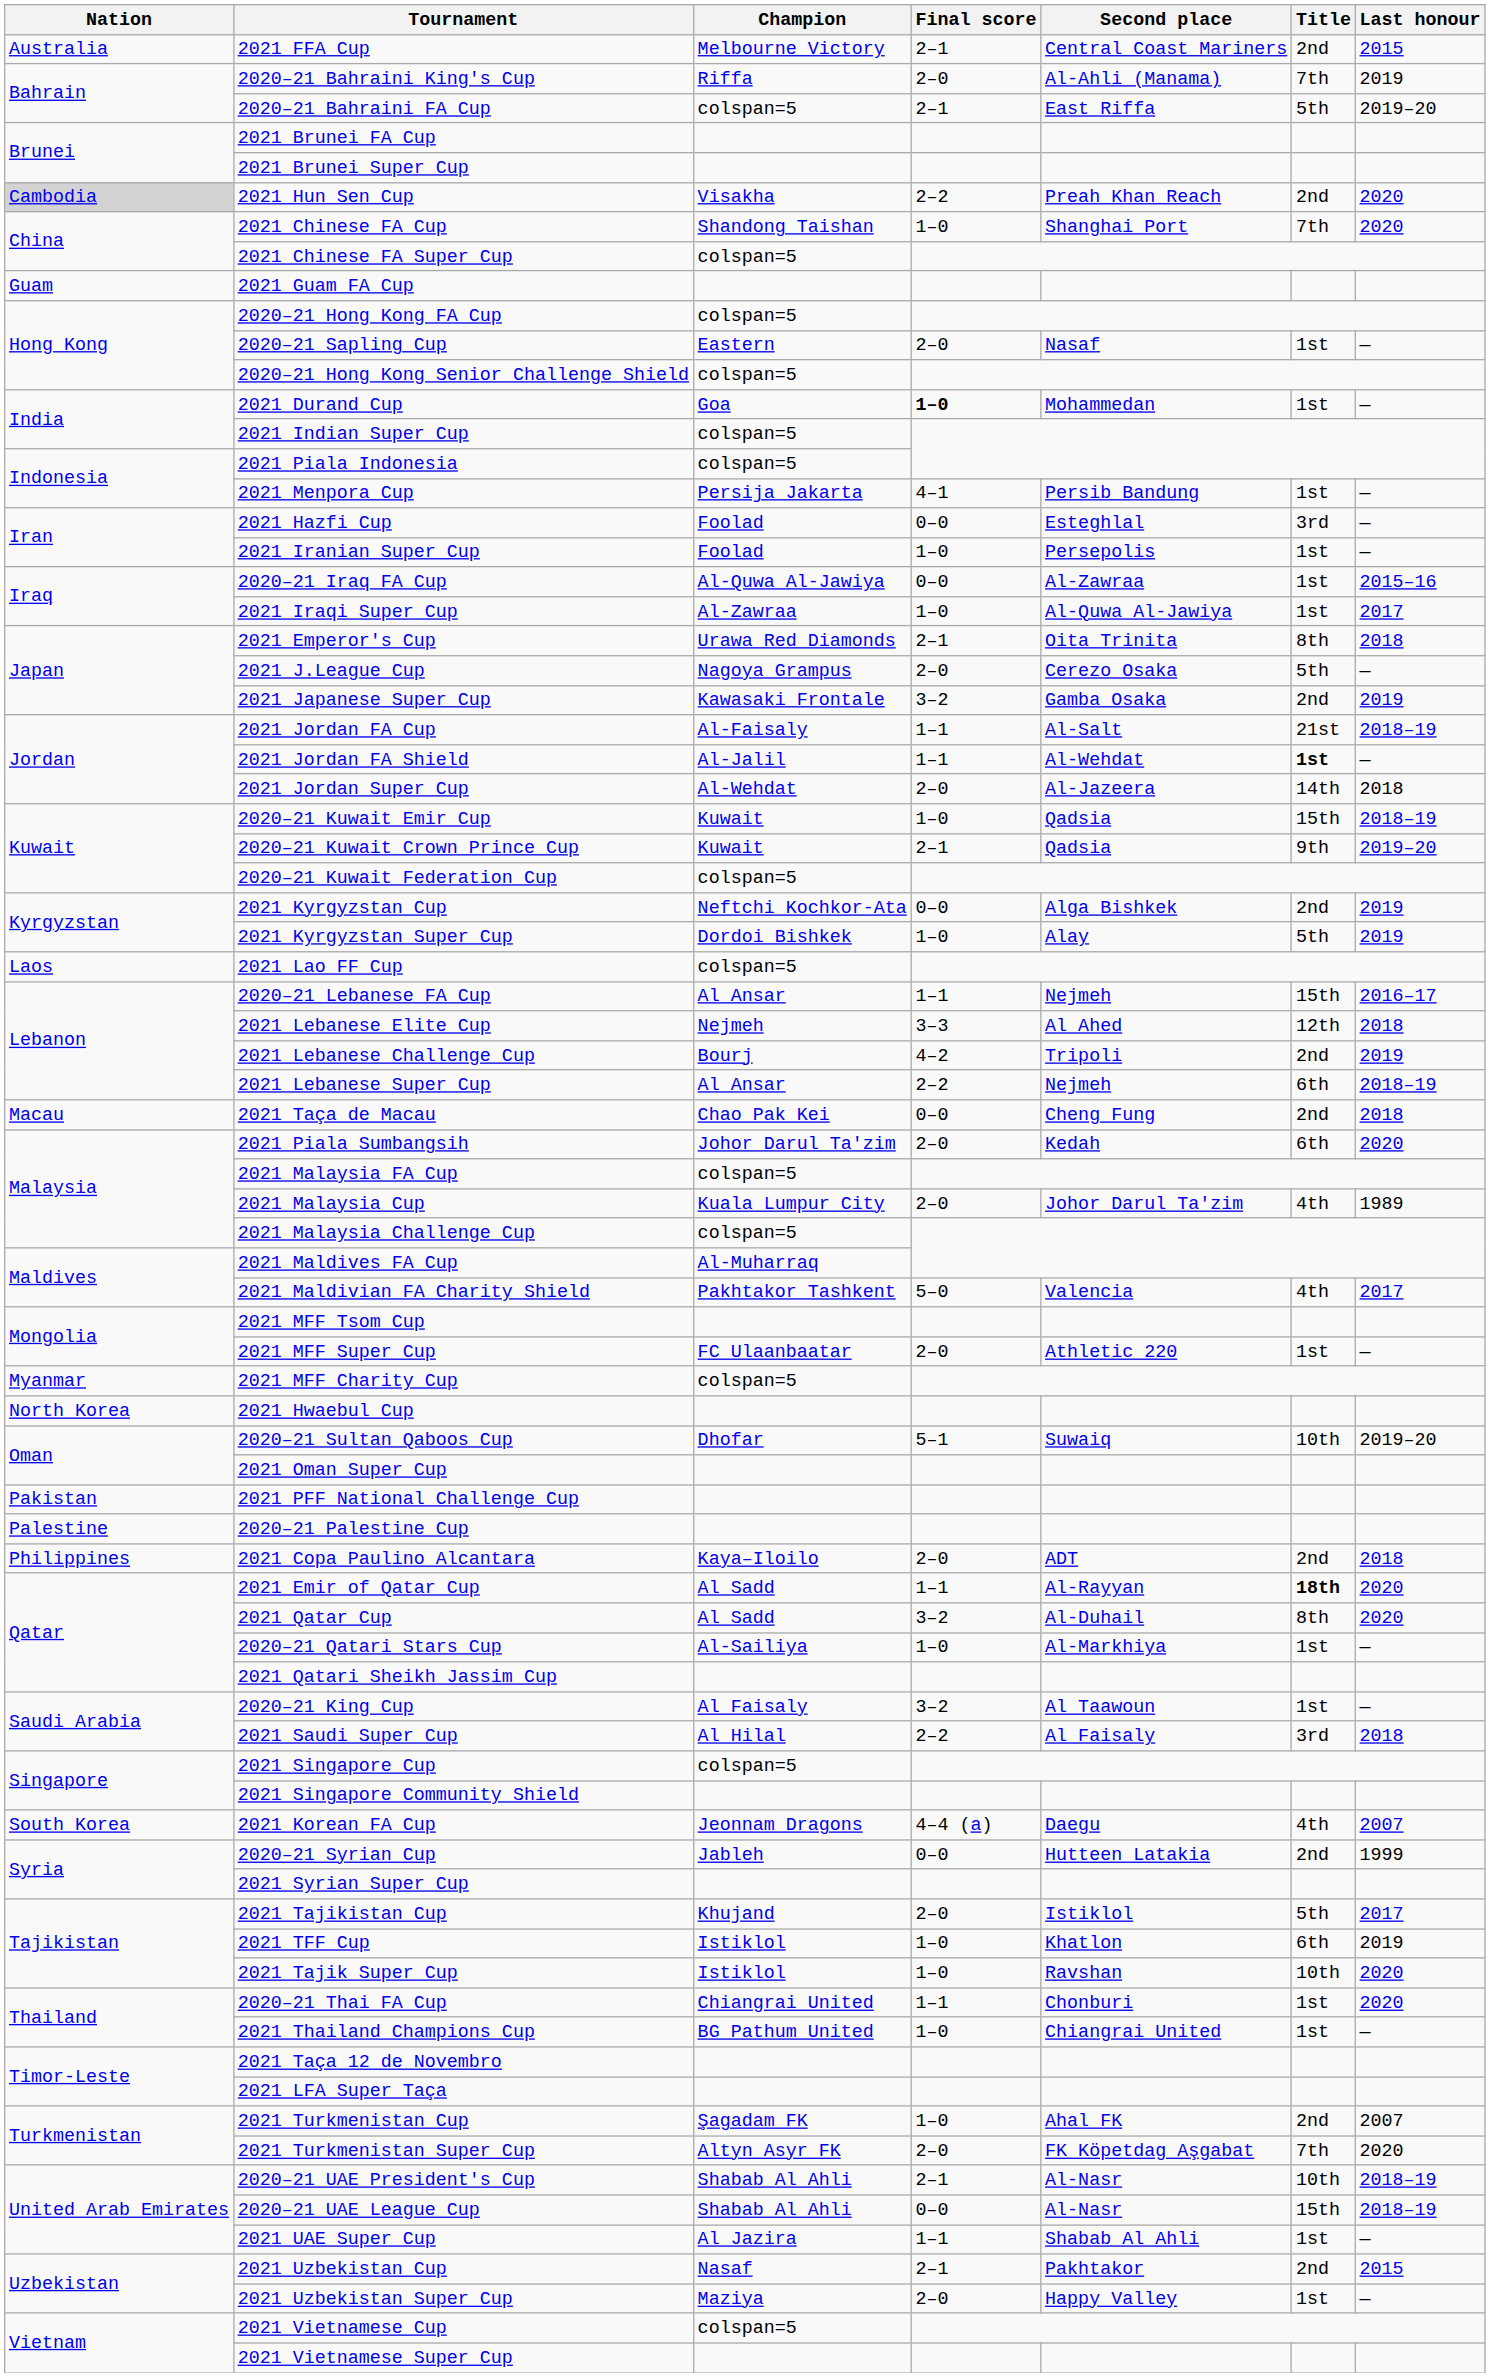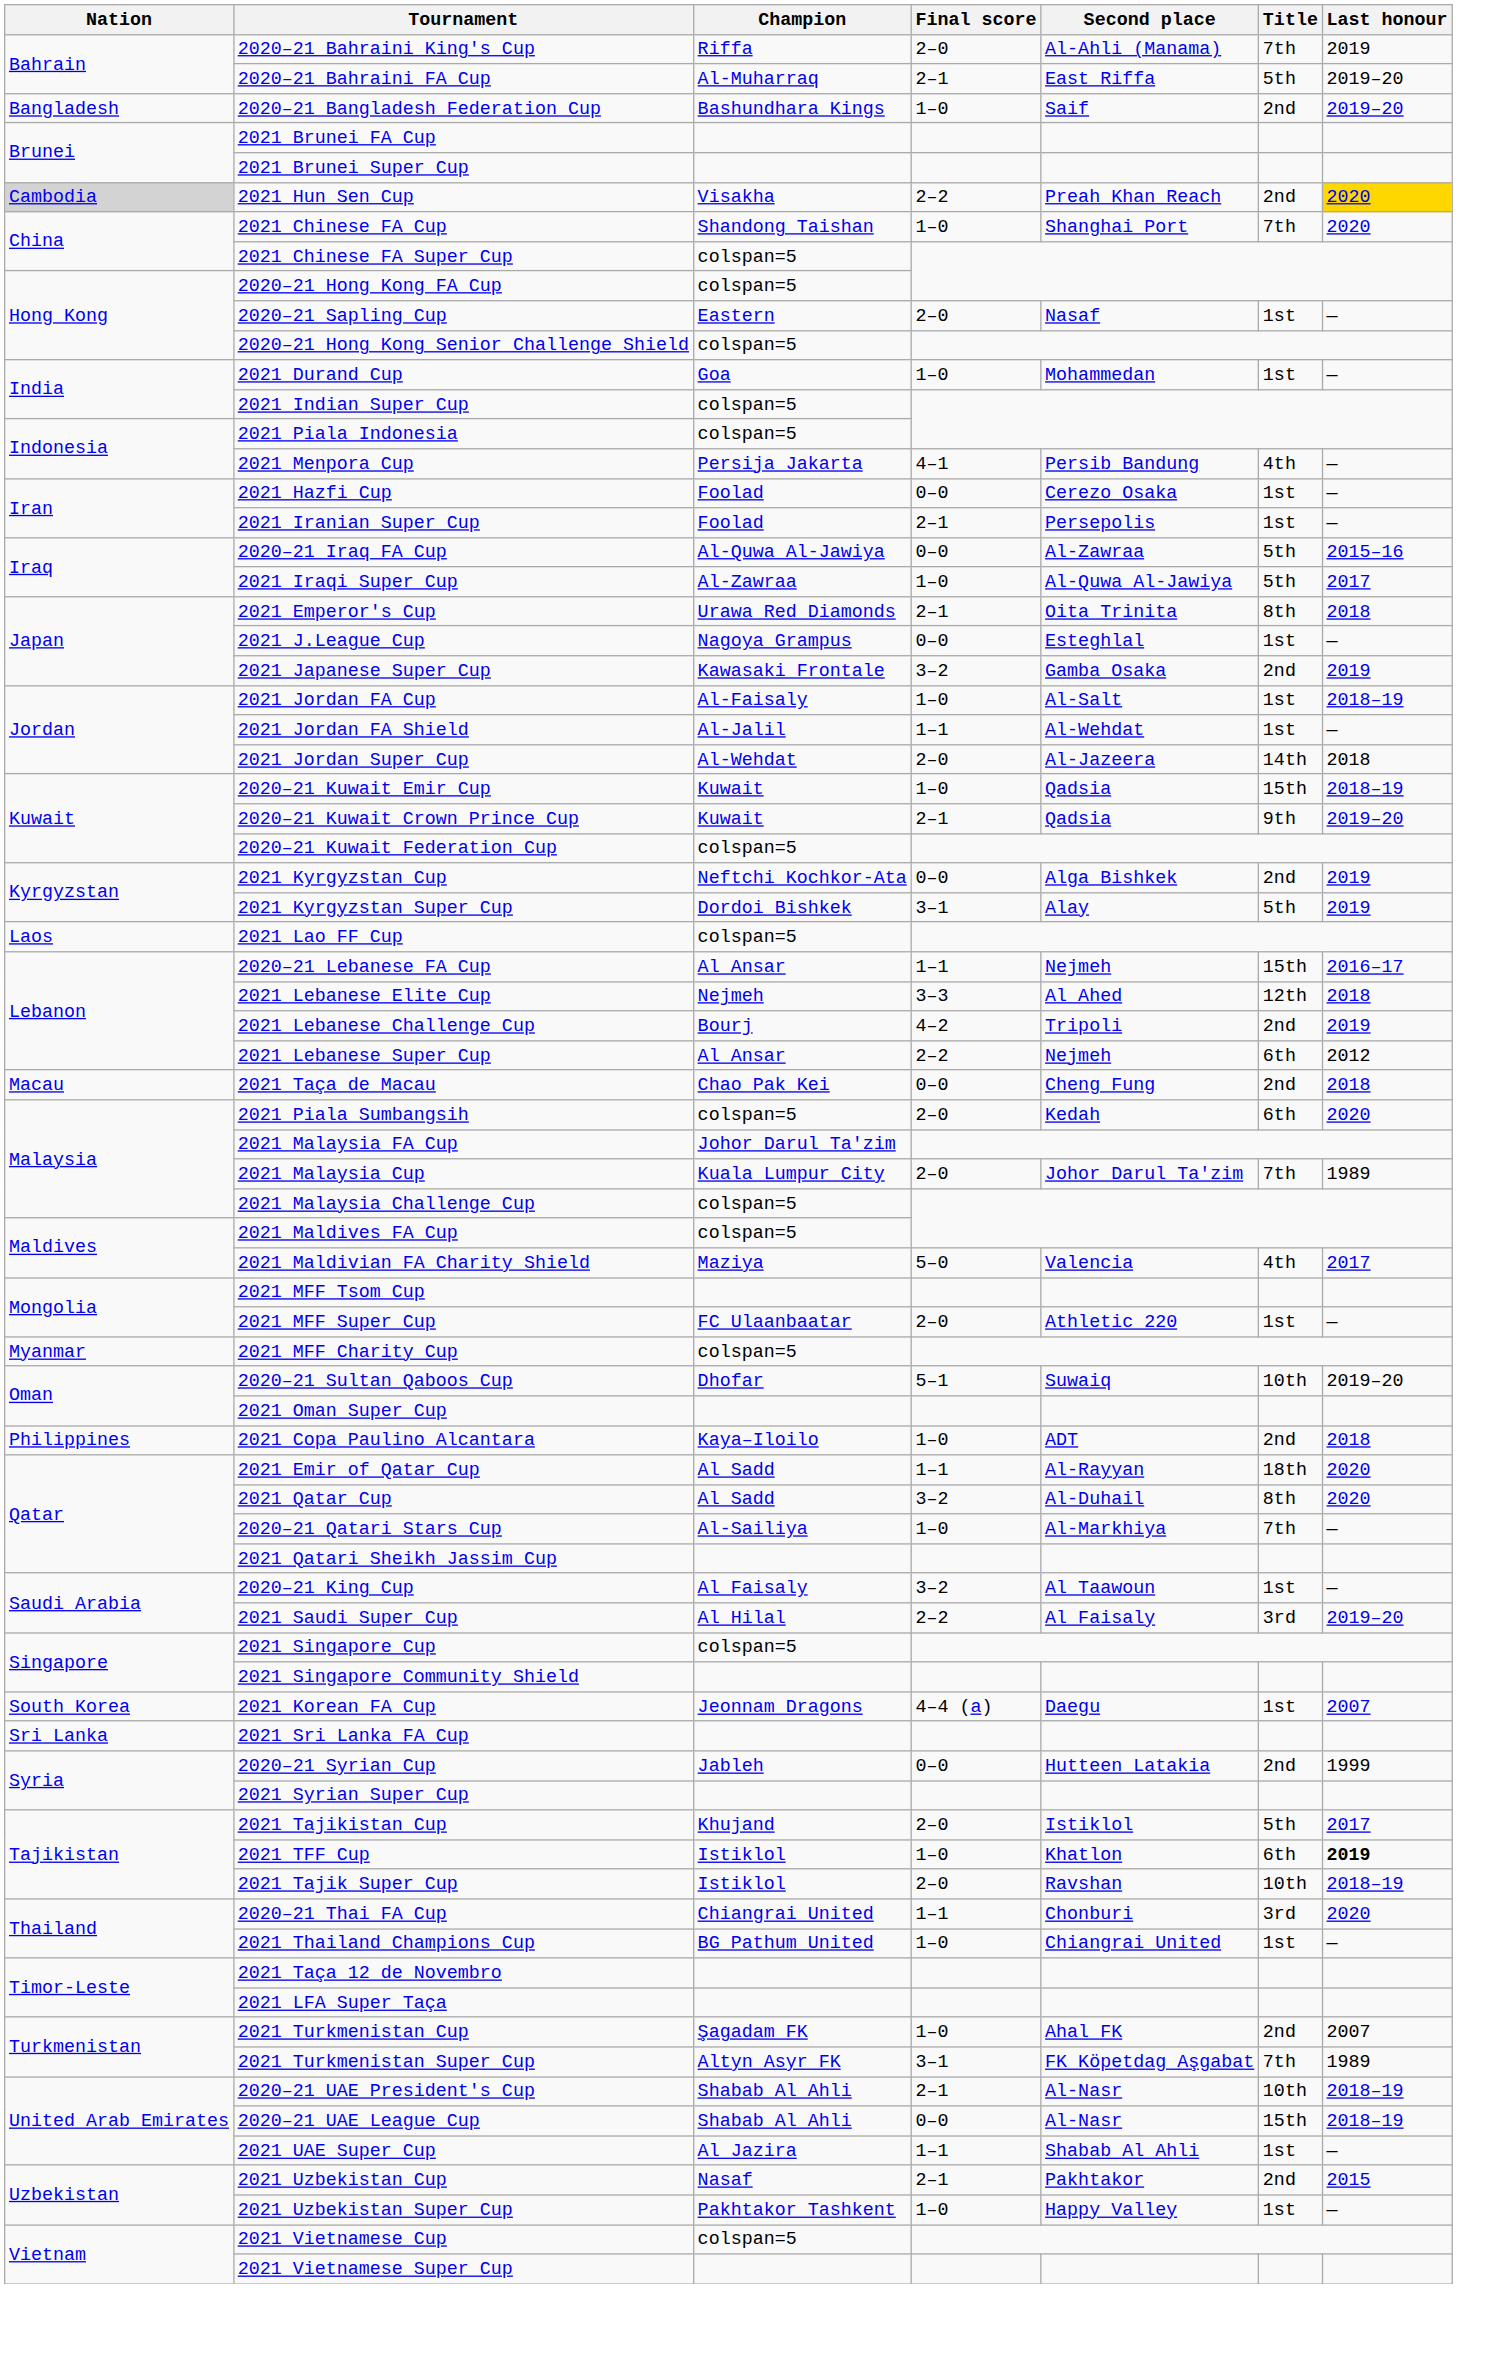- row: (304, 49)
(747, 108) colspan=5 -> (758, 79) Al-Muharraq
+ row: (419, 108)
(1382, 197) no background -> (1349, 197) gold background
- row: (326, 286)
(932, 404) bold -> (932, 375) normal
(1312, 493) 1st -> (1279, 463) 4th
(1095, 523) Esteghlal -> (1111, 493) Cerezo Osaka
(1312, 523) 3rd -> (1279, 493) 1st
(932, 552) 1–0 -> (932, 523) 2–1
(1312, 582) 1st -> (1279, 552) 5th
(1312, 611) 1st -> (1279, 582) 5th
(932, 671) 2–0 -> (932, 641) 0–0
(1111, 671) Cerezo Osaka -> (1095, 641) Esteghlal
(1312, 671) 5th -> (1279, 641) 1st
(932, 730) 1–1 -> (932, 700) 1–0
(1318, 730) 21st -> (1279, 700) 1st
(1312, 759) bold -> (1279, 730) normal
(932, 937) 1–0 -> (932, 907) 3–1
(1398, 1085) 2018–19 -> (1349, 1055) 2012
(797, 1144) Johor Darul Ta'zim -> (747, 1115) colspan=5
(747, 1174) colspan=5 -> (797, 1144) Johor Darul Ta'zim
(1312, 1203) 4th -> (1279, 1174) 7th
(758, 1263) Al-Muharraq -> (747, 1233) colspan=5
(797, 1292) Pakhtakor Tashkent -> (731, 1263) Maziya
- row: (326, 1411)
- row: (408, 1499)
- row: (353, 1529)
(932, 1559) 2–0 -> (932, 1440) 1–0
(1318, 1588) bold -> (1285, 1470) normal
(1312, 1647) 1st -> (1279, 1529) 7th
(1382, 1736) 2018 -> (1365, 1618) 2019–20
(1312, 1825) 4th -> (1279, 1707) 1st
+ row: (353, 1736)
(1382, 1943) normal -> (1349, 1855) bold
(932, 1973) 1–0 -> (932, 1884) 2–0
(1382, 1973) 2020 -> (1365, 1884) 2018–19
(1312, 2003) 1st -> (1279, 1914) 3rd
(932, 2150) 2–0 -> (932, 2062) 3–1
(1382, 2150) 2020 -> (1349, 2062) 1989
(731, 2298) Maziya -> (797, 2210) Pakhtakor Tashkent
(932, 2298) 2–0 -> (932, 2210) 1–0
